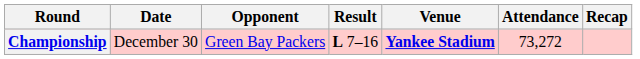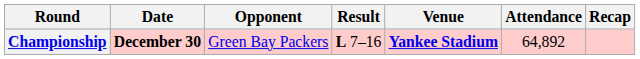(156, 41) normal -> (157, 41) bold
(540, 41) 73,272 -> (544, 41) 64,892
